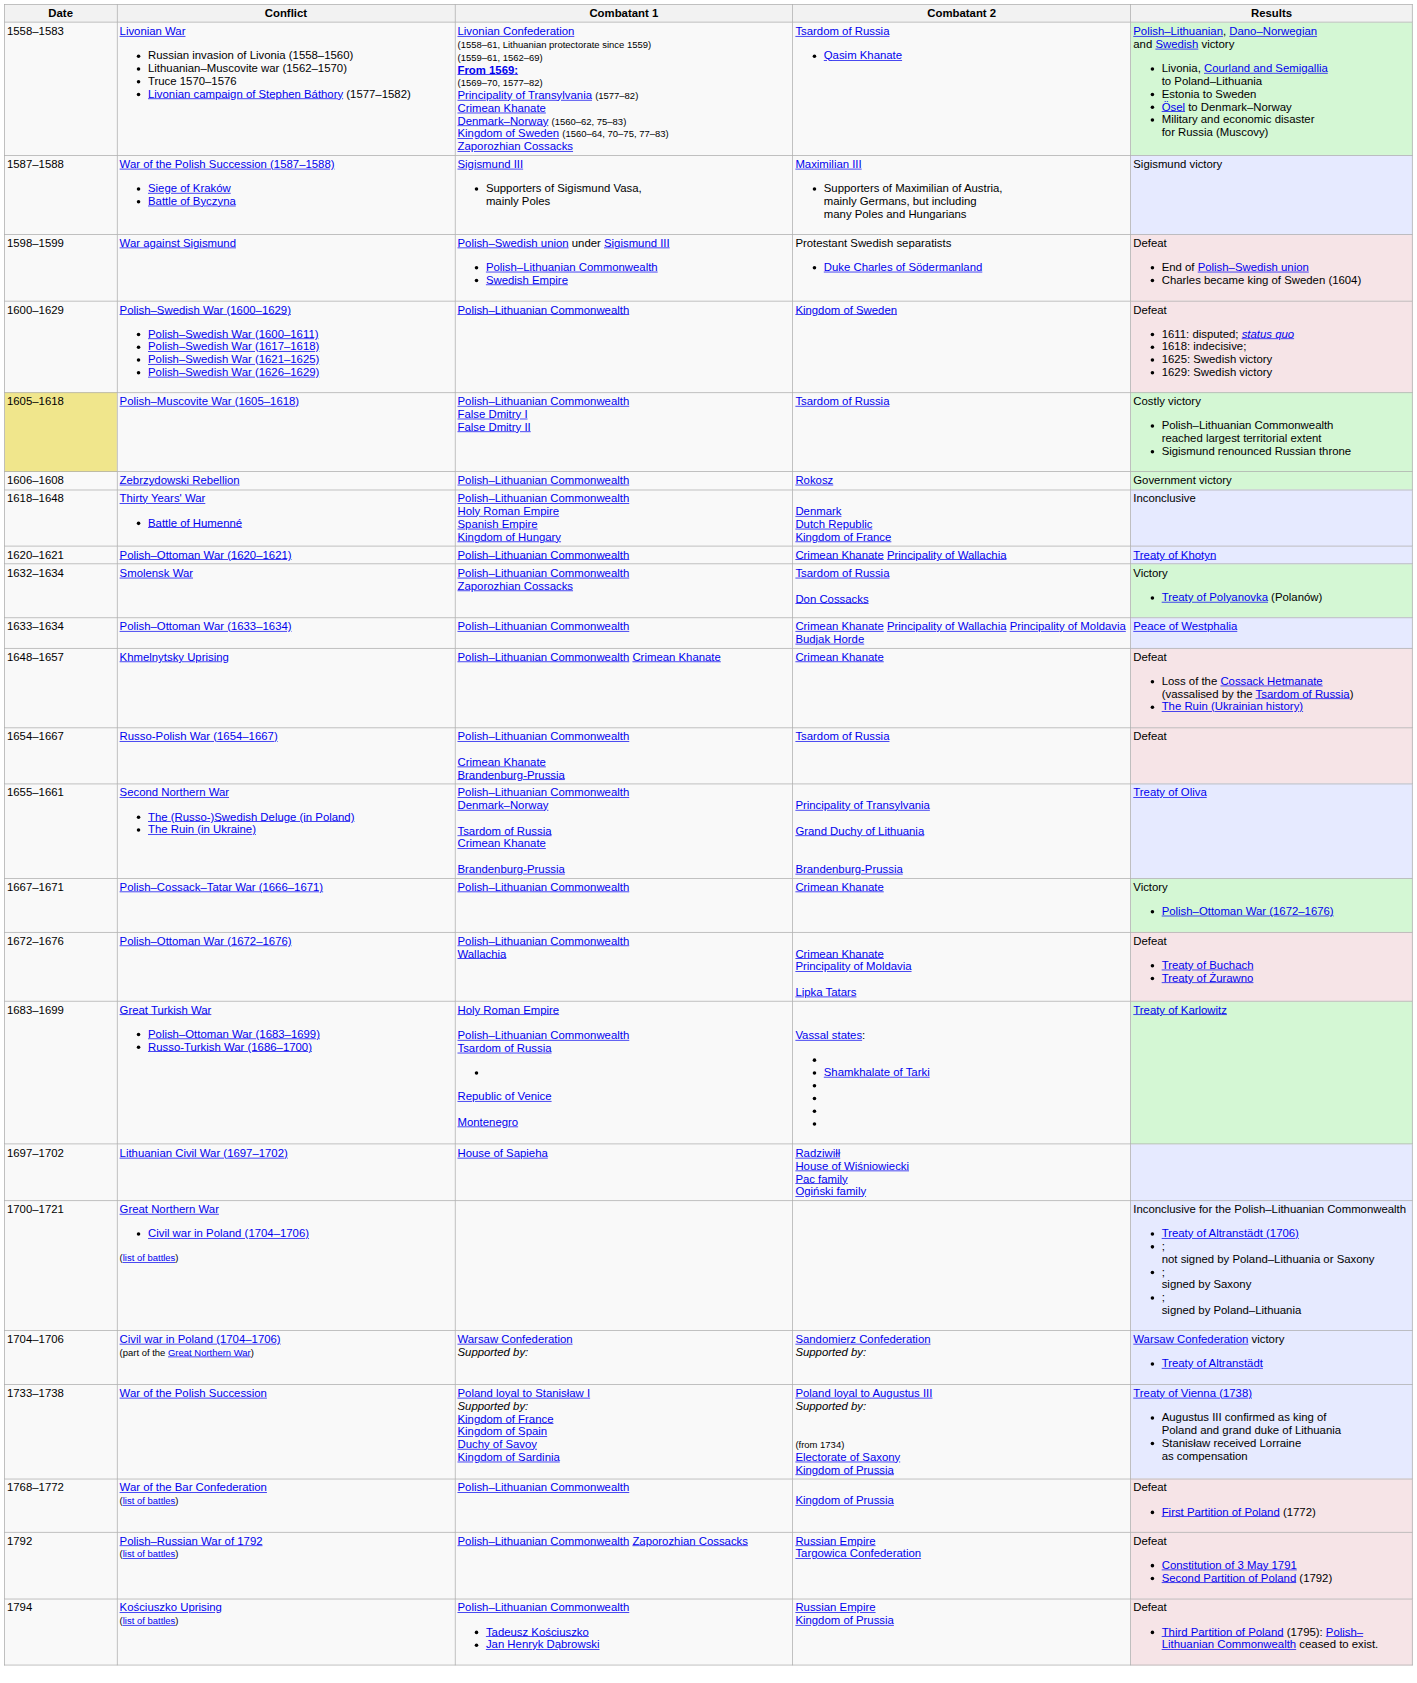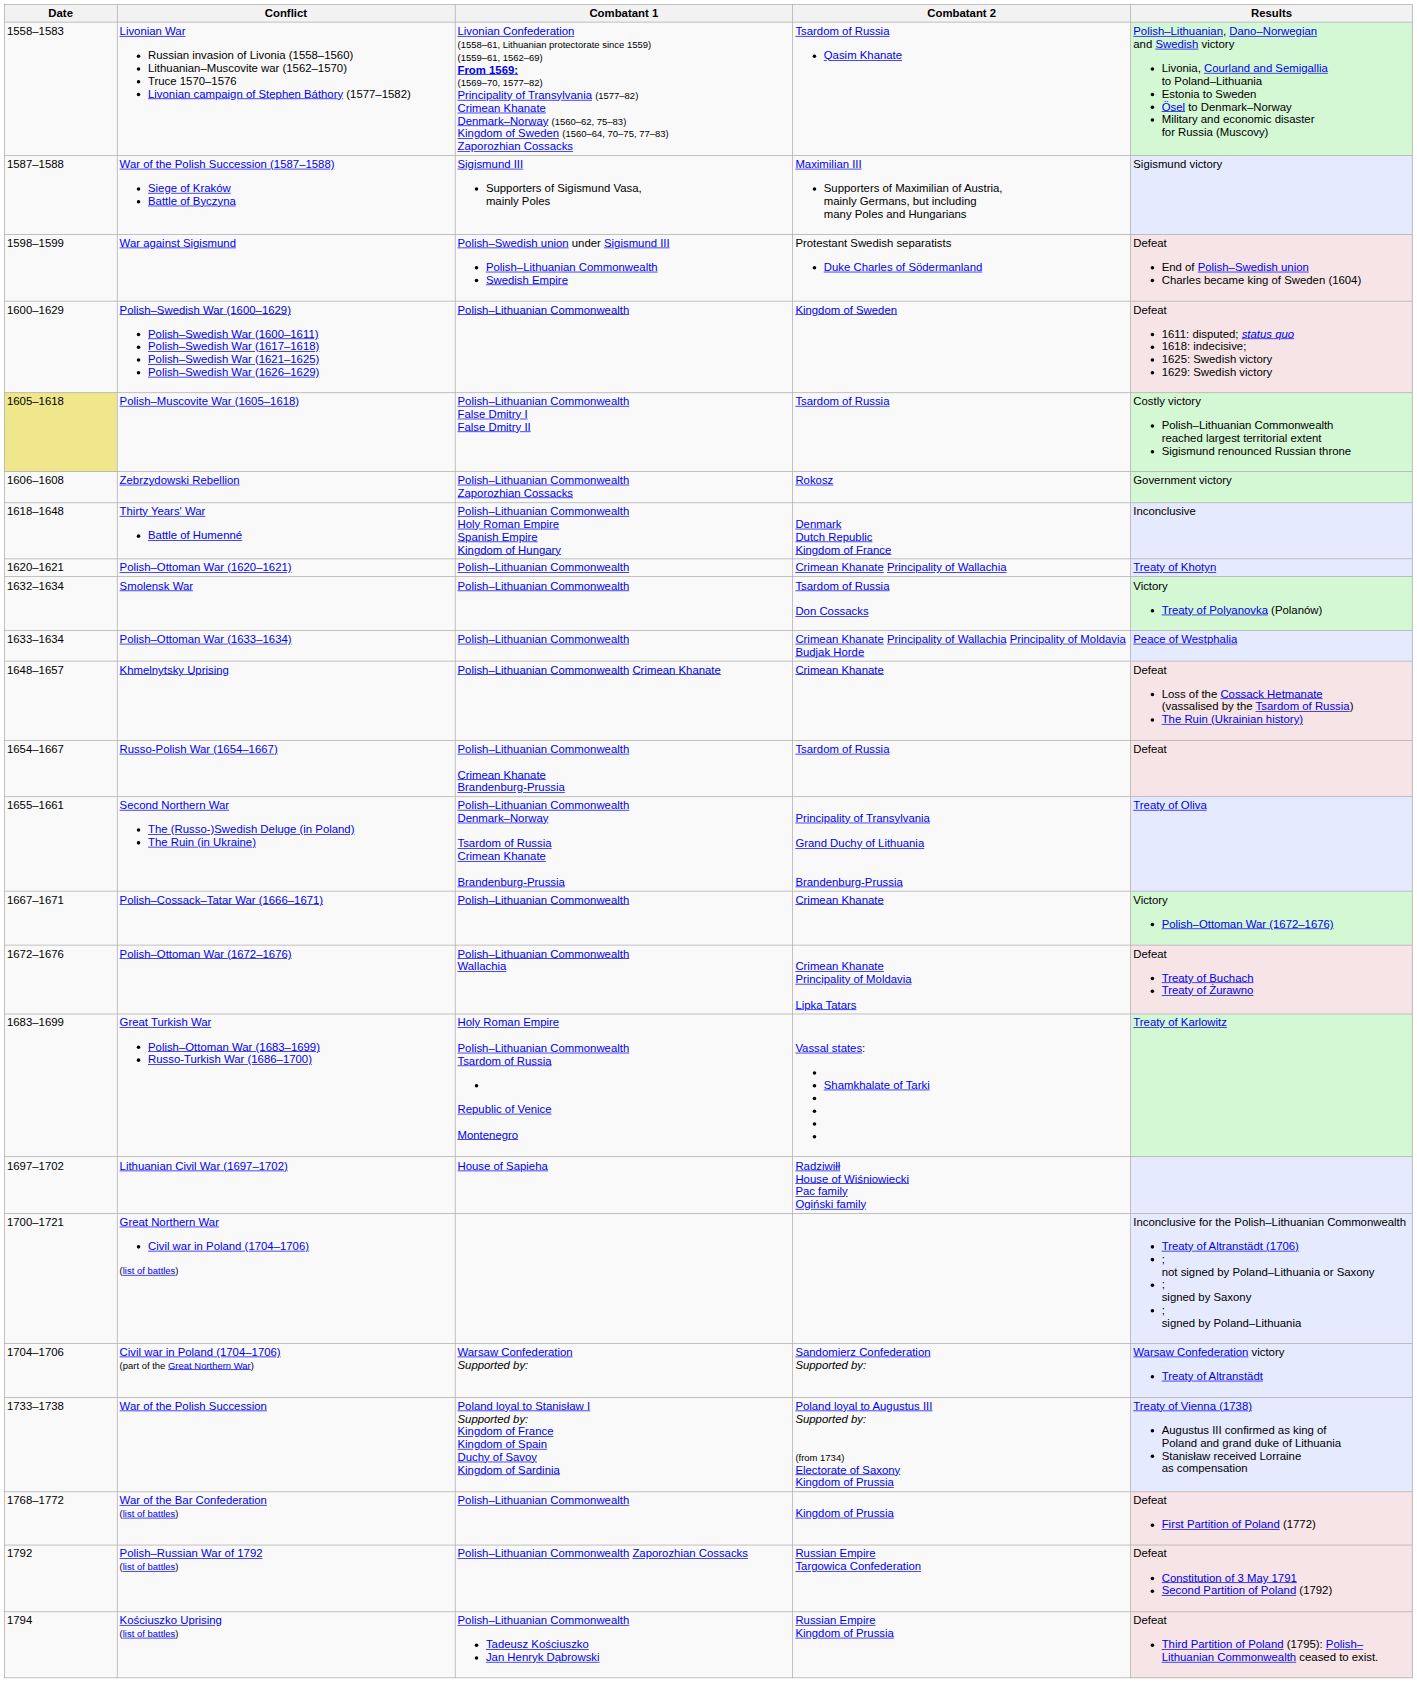(543, 480) Polish–Lithuanian Commonwealth -> (543, 487) Polish–Lithuanian Commonwealth Zaporozhian Cossacks
(543, 579) Polish–Lithuanian Commonwealth Zaporozhian Cossacks -> (543, 586) Polish–Lithuanian Commonwealth
